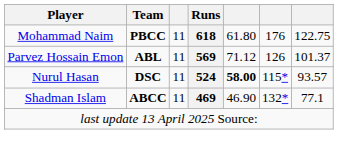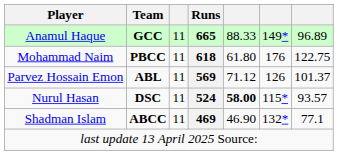+ row: (65, 35)
